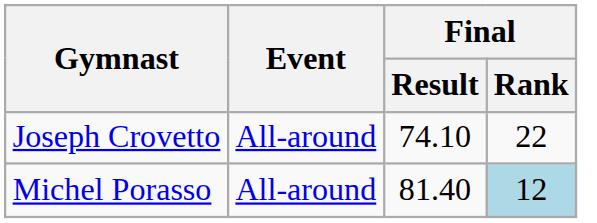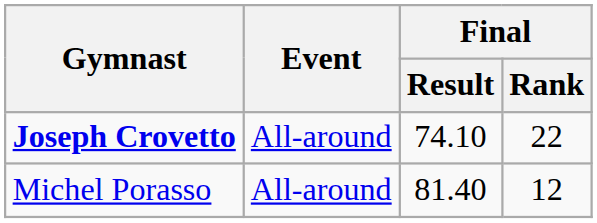(116, 137) normal -> (124, 137) bold
(531, 190) lightblue background -> (547, 190) no background
